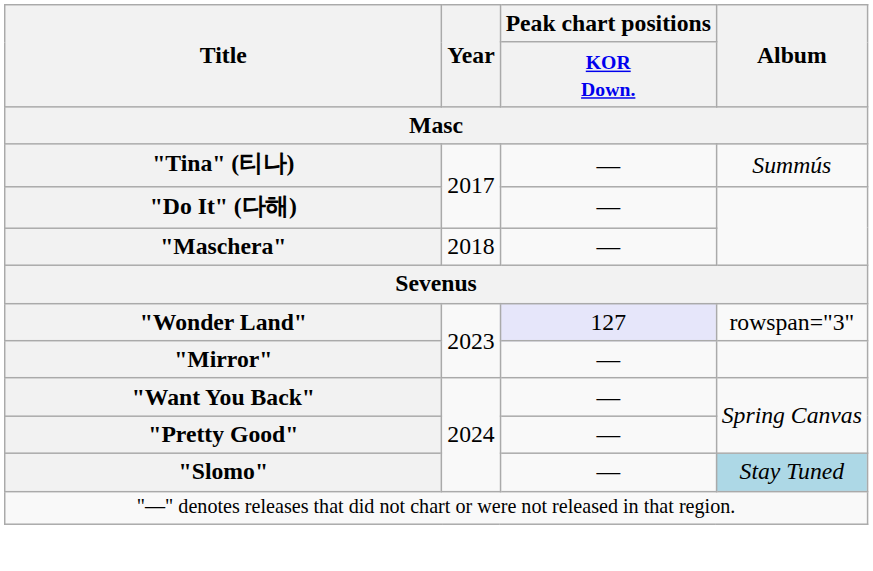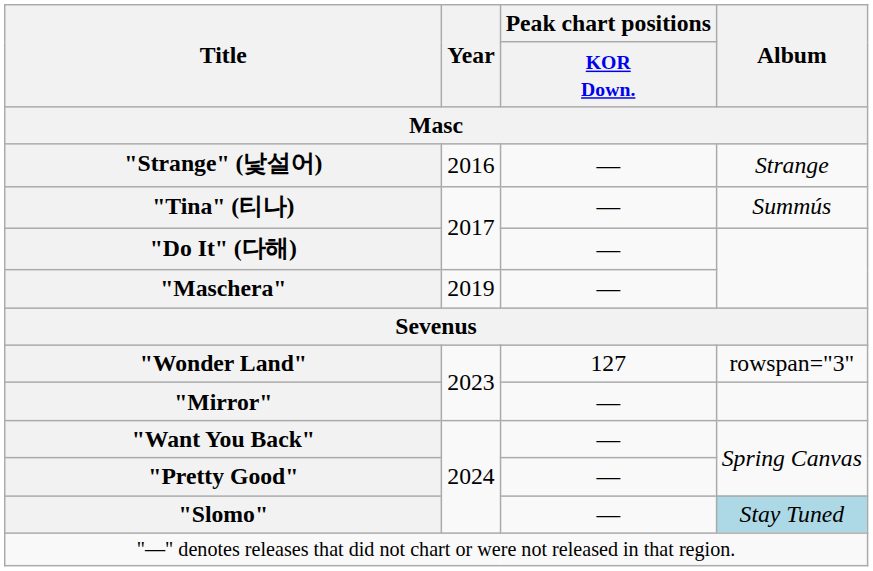+ row: (223, 164)
(471, 246) 2018 -> (471, 288) 2019
(608, 321) lavender background -> (608, 363) no background
